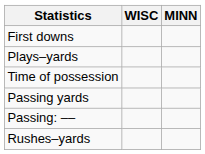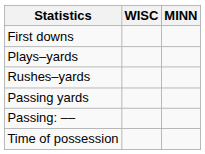rows swapped: (49, 139) <-> (63, 77)
